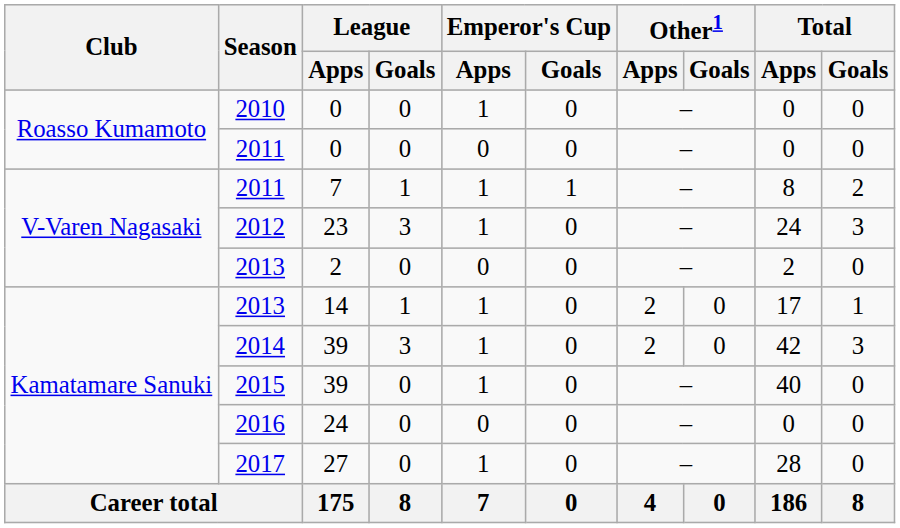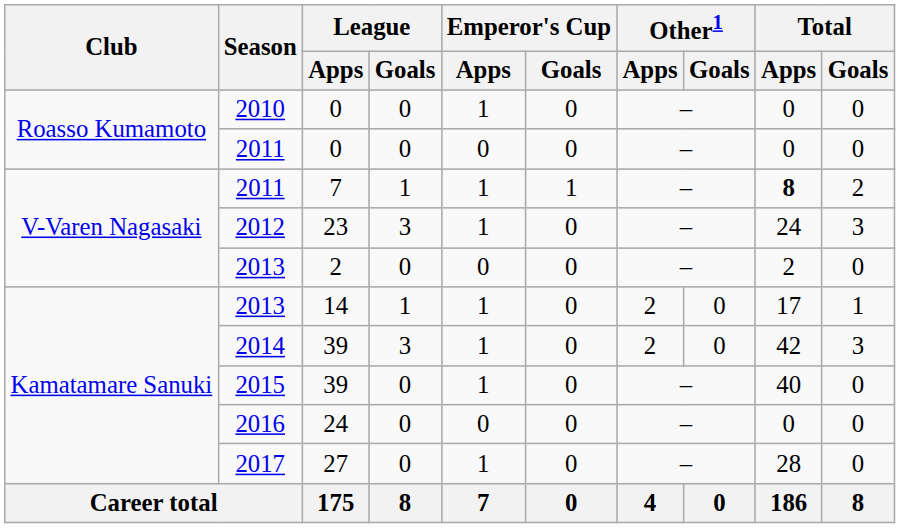(789, 188) normal -> (789, 188) bold
